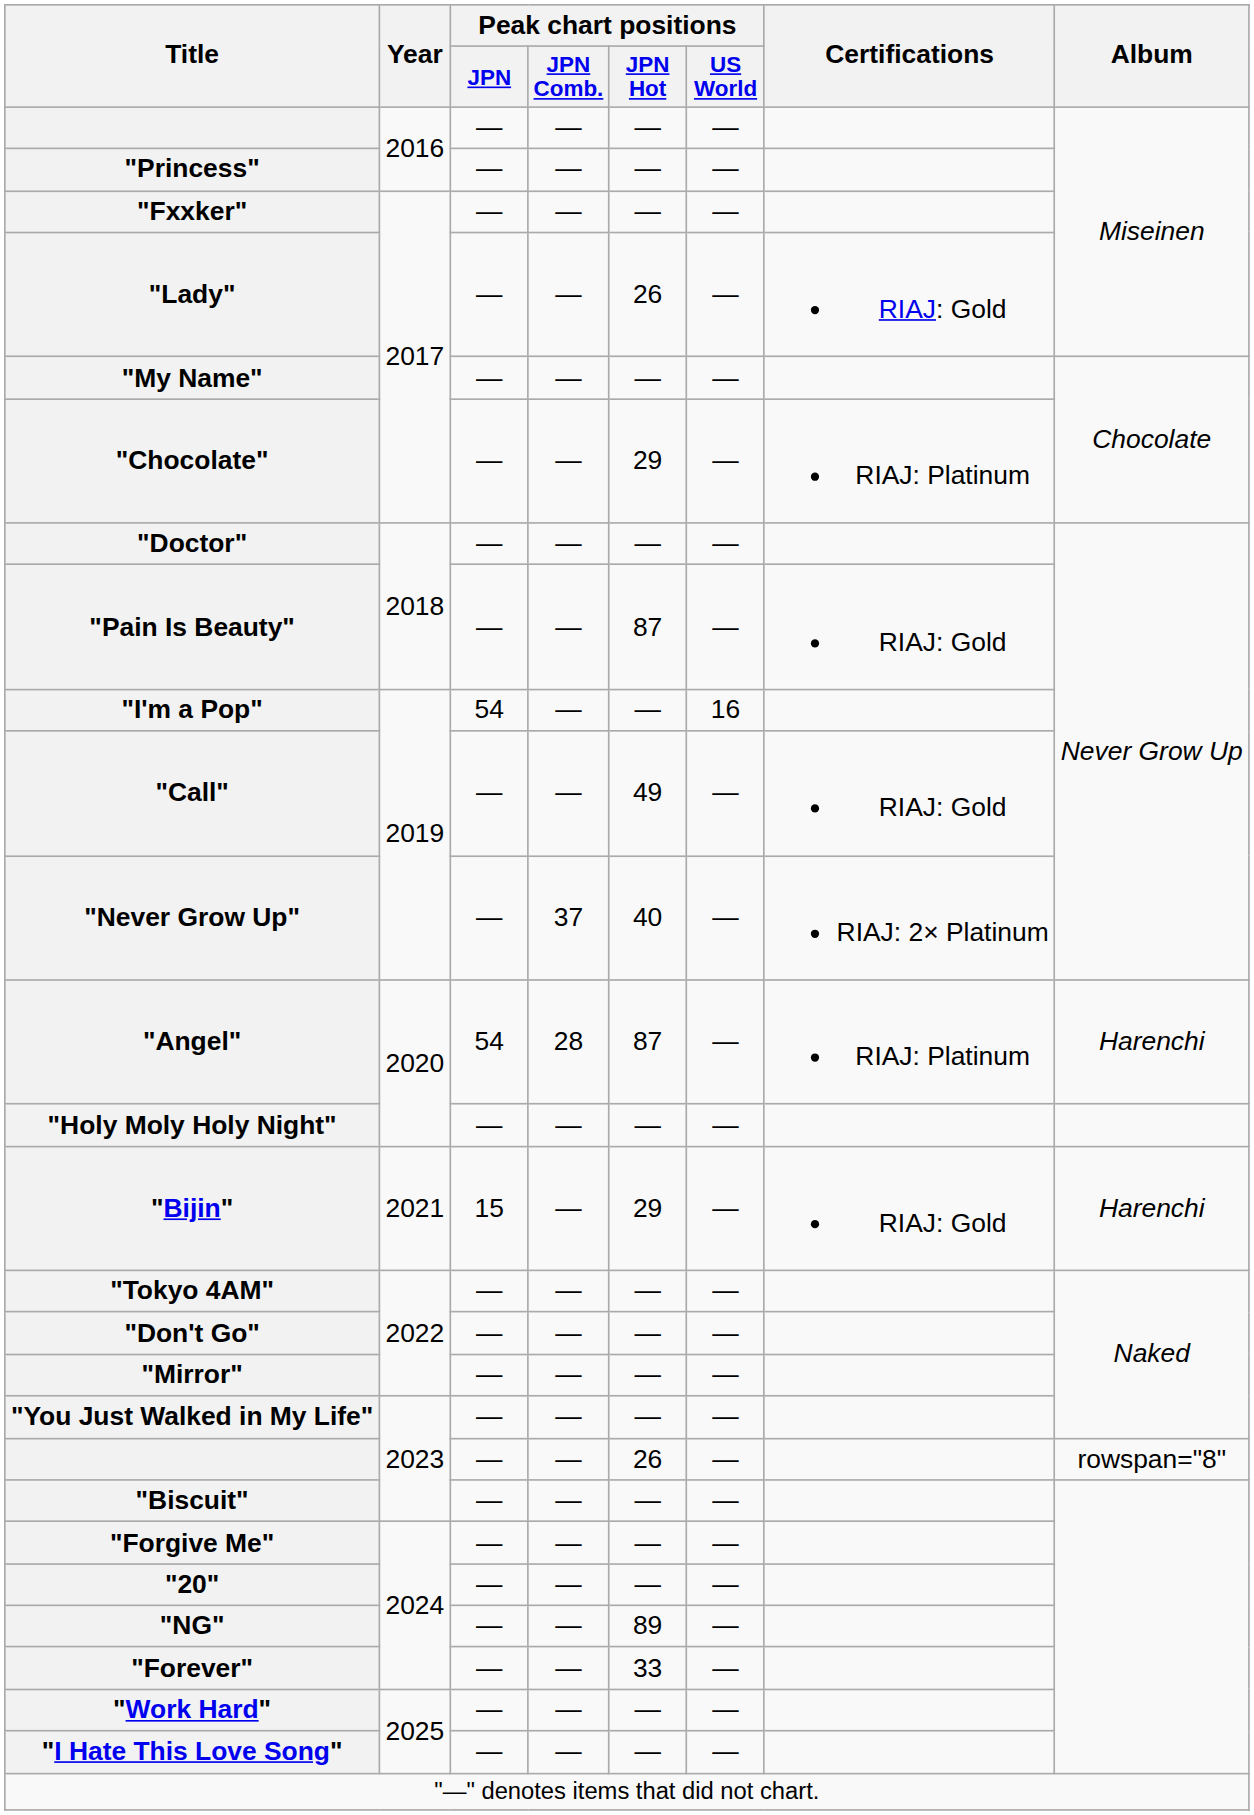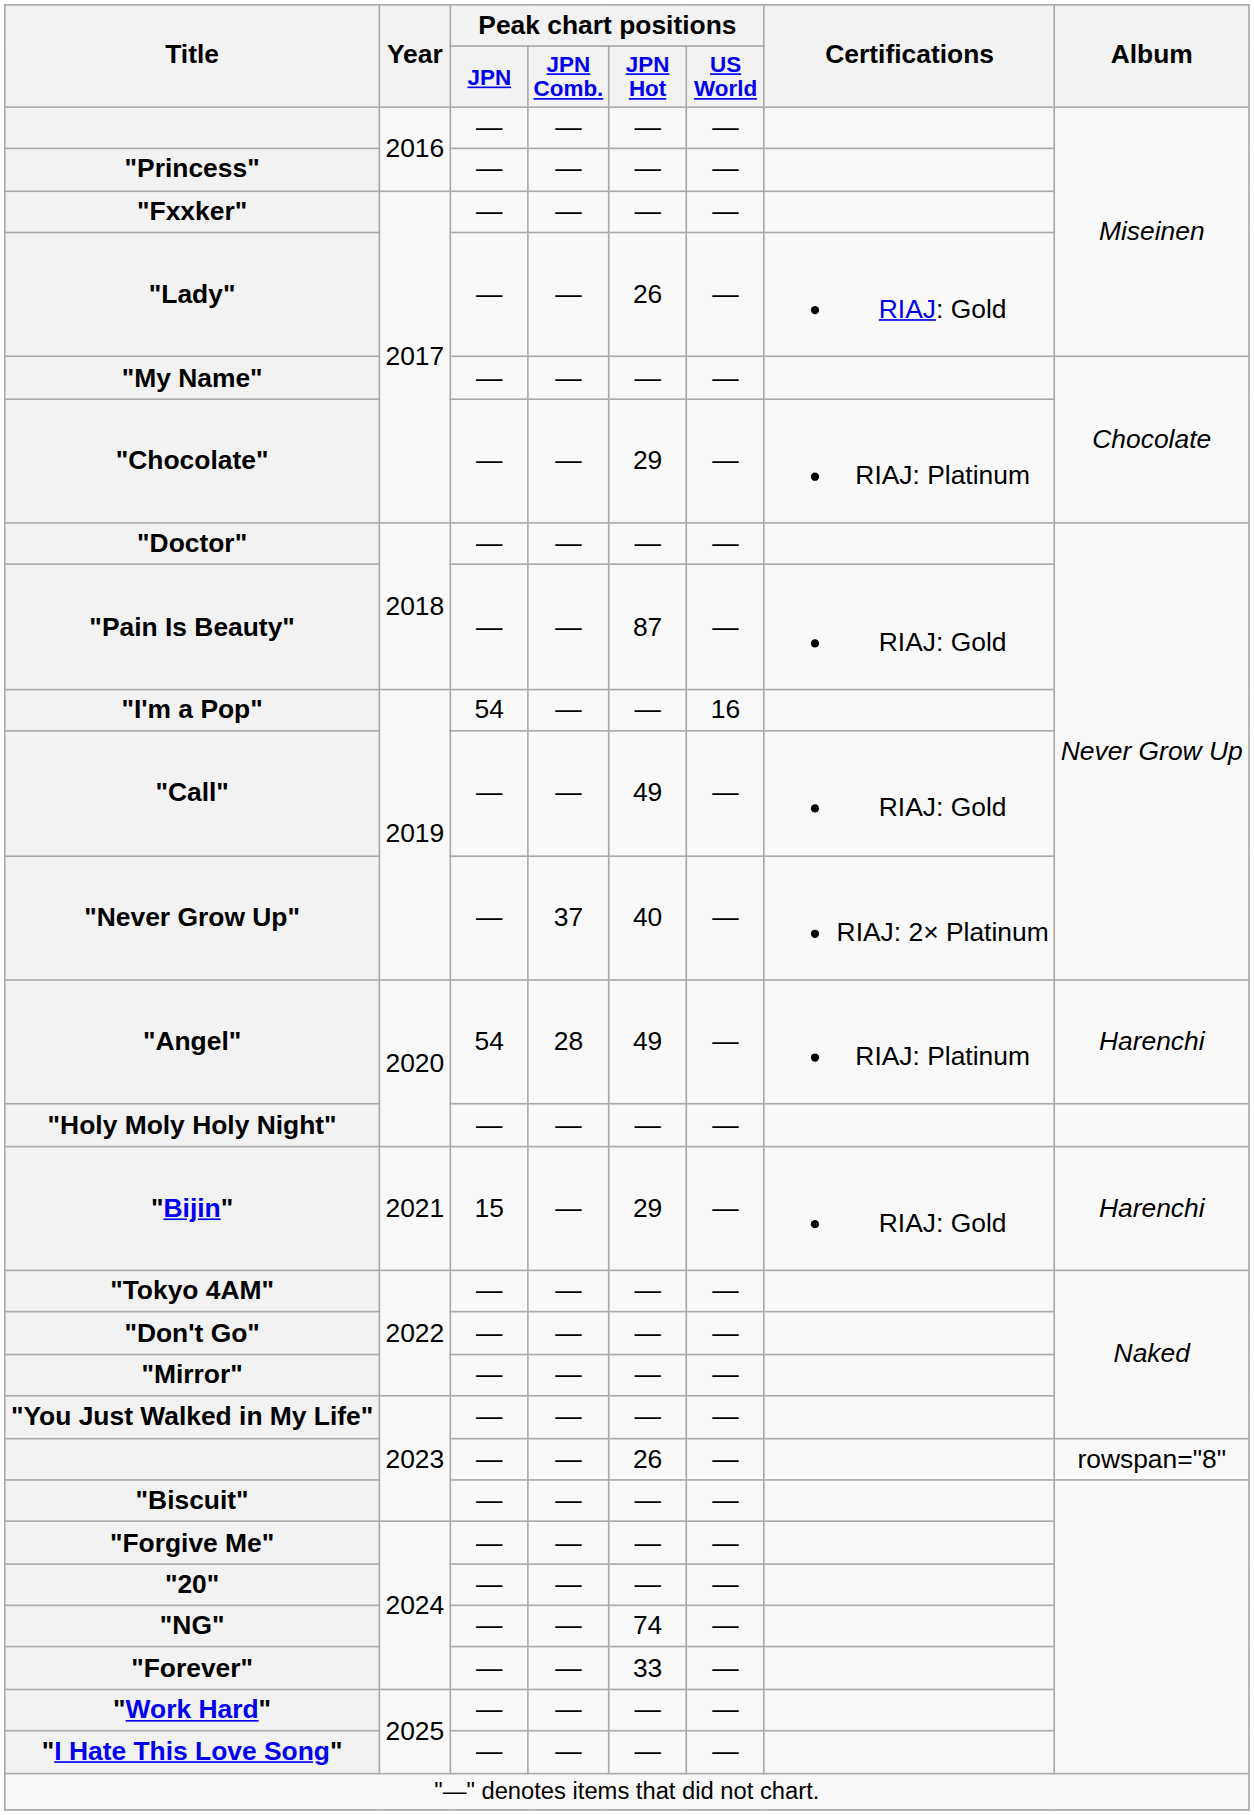(648, 1041) 87 -> (648, 1041) 49
(648, 1626) 89 -> (648, 1626) 74
